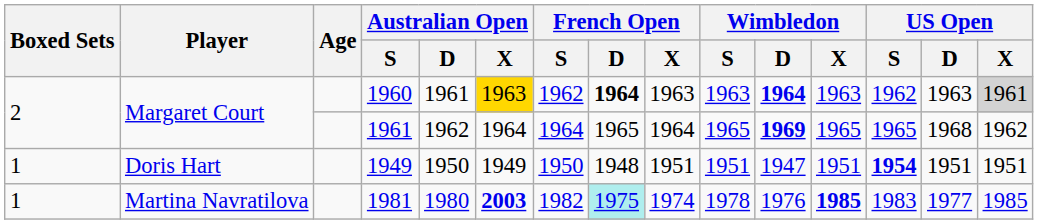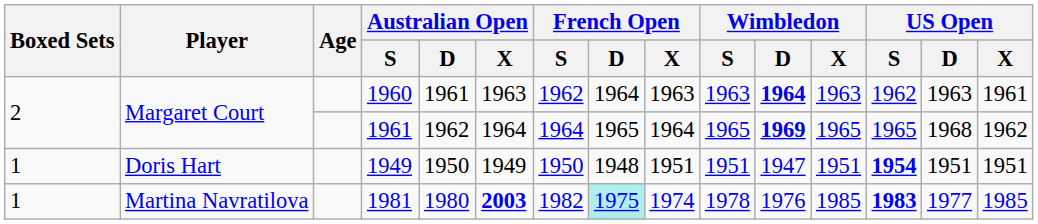(504, 93) gold background -> (504, 93) no background
(616, 93) bold -> (616, 93) normal
(1005, 93) lightgrey background -> (1005, 93) no background
(839, 201) bold -> (839, 201) normal
(894, 201) normal -> (894, 201) bold
